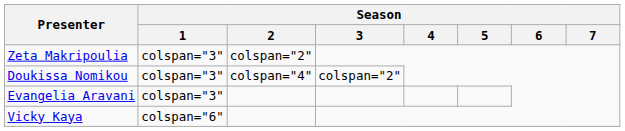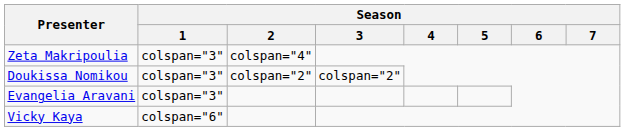(271, 55) colspan="2" -> (271, 55) colspan="4"
(271, 76) colspan="4" -> (271, 76) colspan="2"
